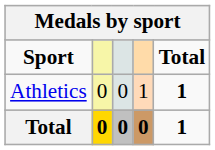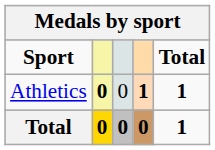(102, 92) normal -> (102, 92) bold
(143, 92) normal -> (143, 92) bold
